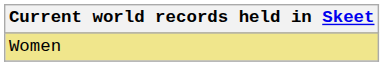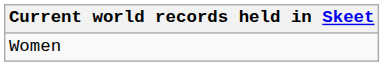(35, 47) khaki background -> (35, 47) no background
